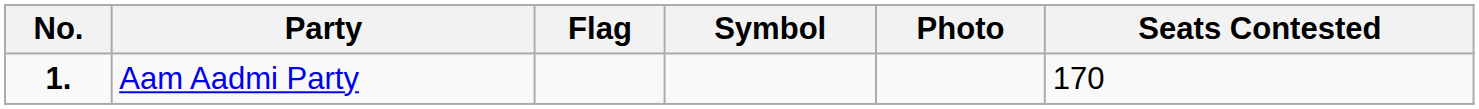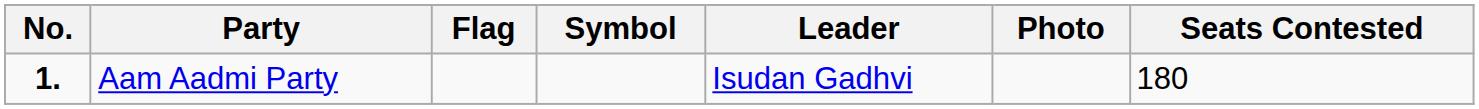+ column: (849, 29)
(1079, 78) 170 -> (1162, 78) 180
